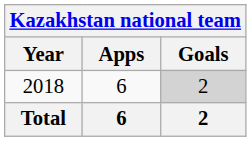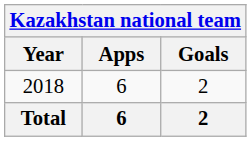(203, 86) lightgrey background -> (203, 86) no background
